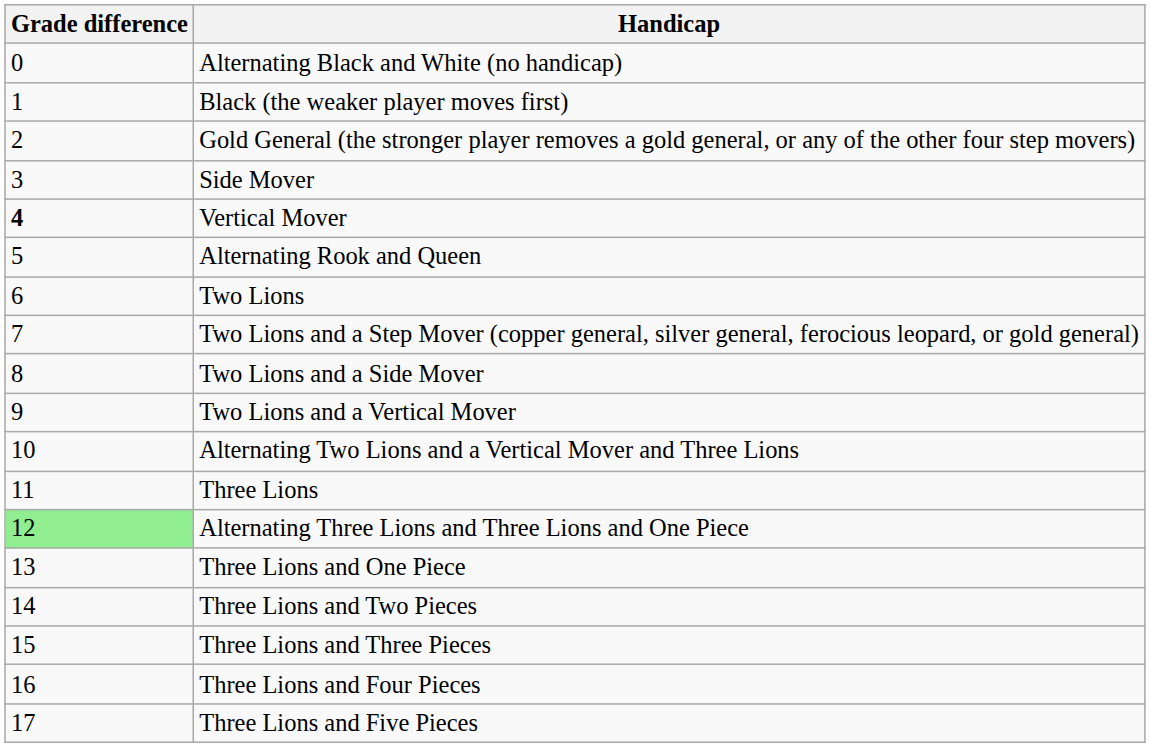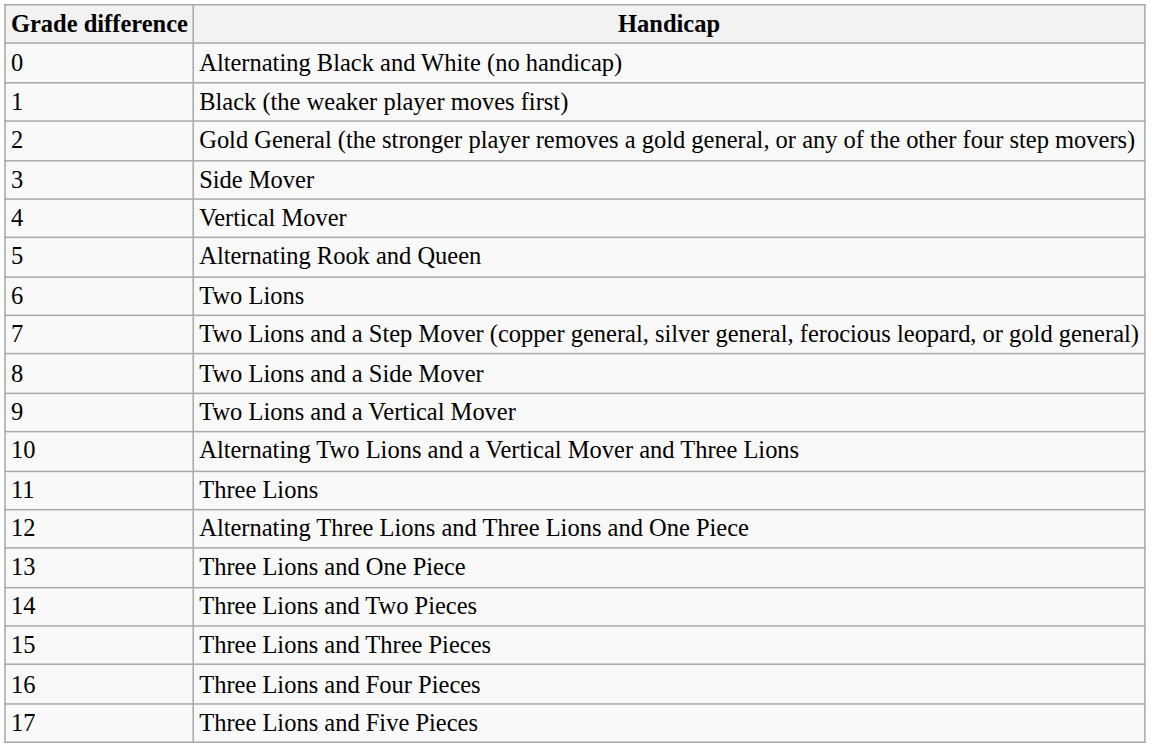(17, 218) bold -> (17, 218) normal
(23, 528) lightgreen background -> (23, 528) no background
